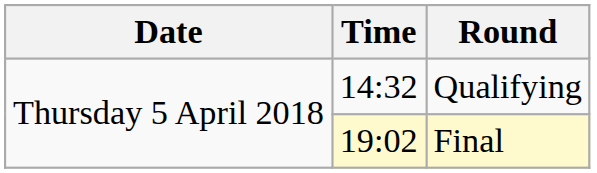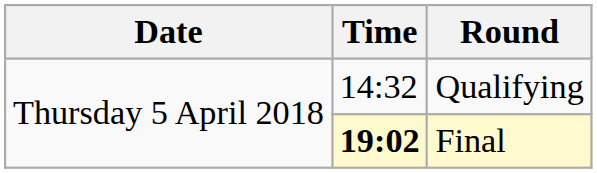(379, 140) normal -> (380, 140) bold
